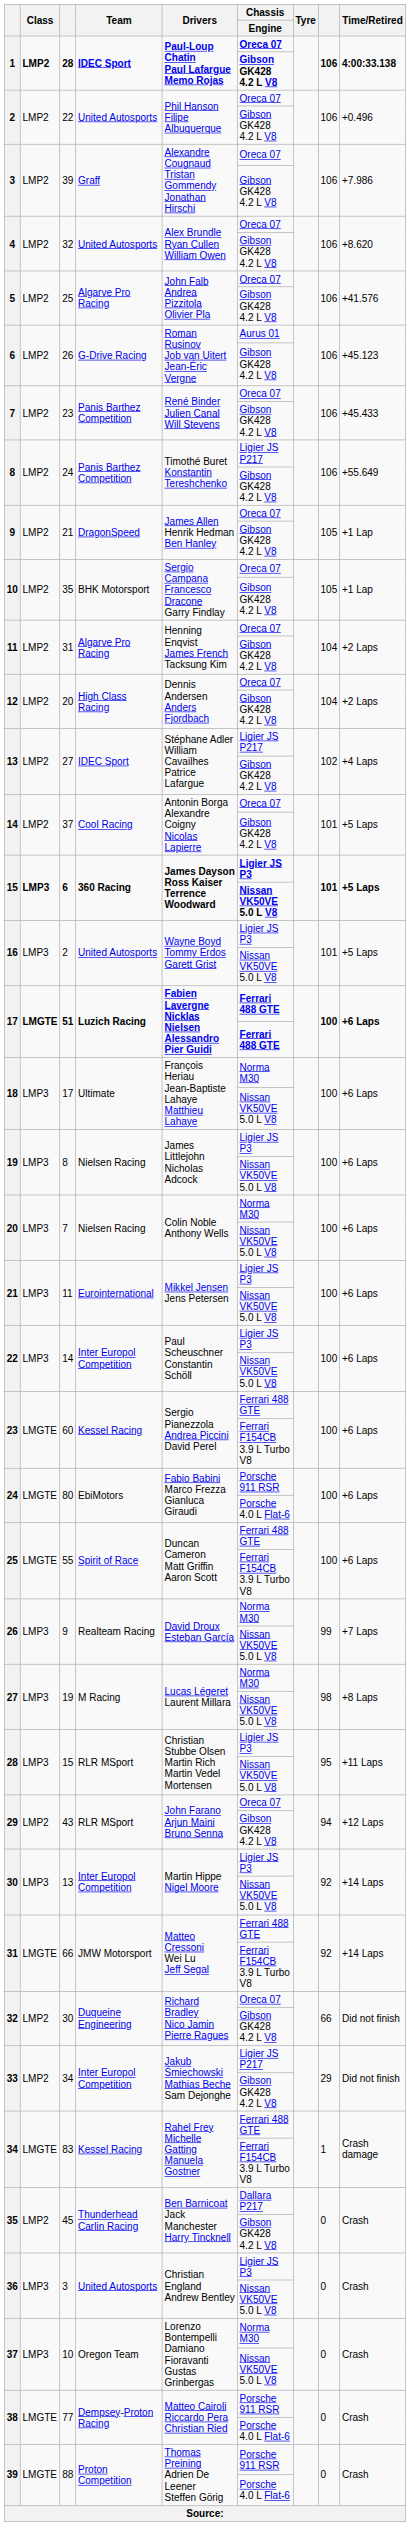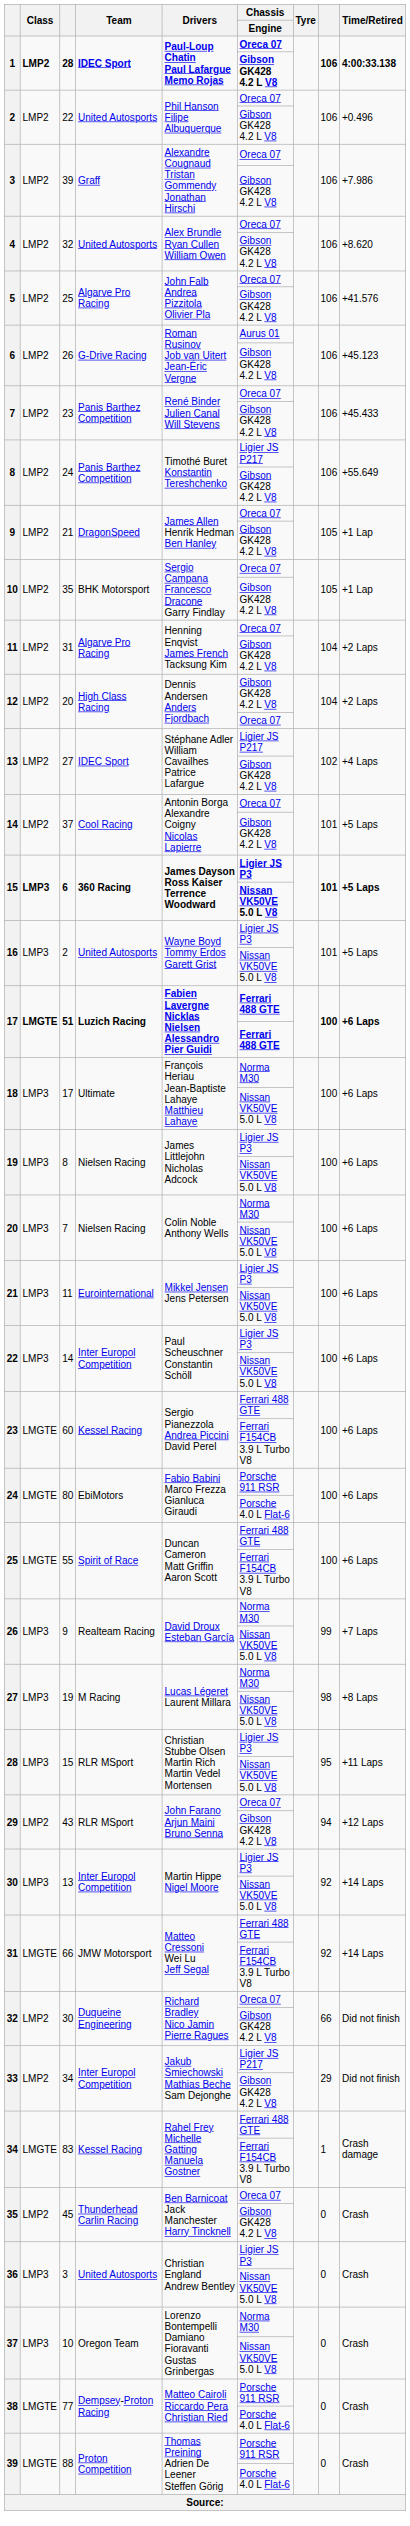(260, 683) Oreca 07 -> (258, 694) Gibson GK428 4.2 L V8
(258, 710) Gibson GK428 4.2 L V8 -> (260, 721) Oreca 07
(255, 2201) Dallara P217 -> (260, 2196) Oreca 07
